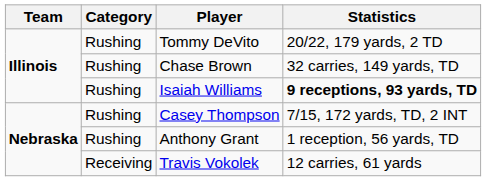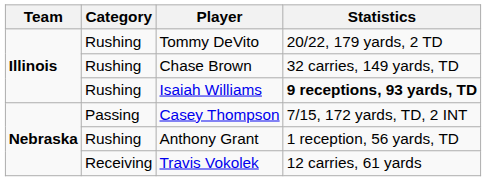(113, 114) Rushing -> (112, 114) Passing
